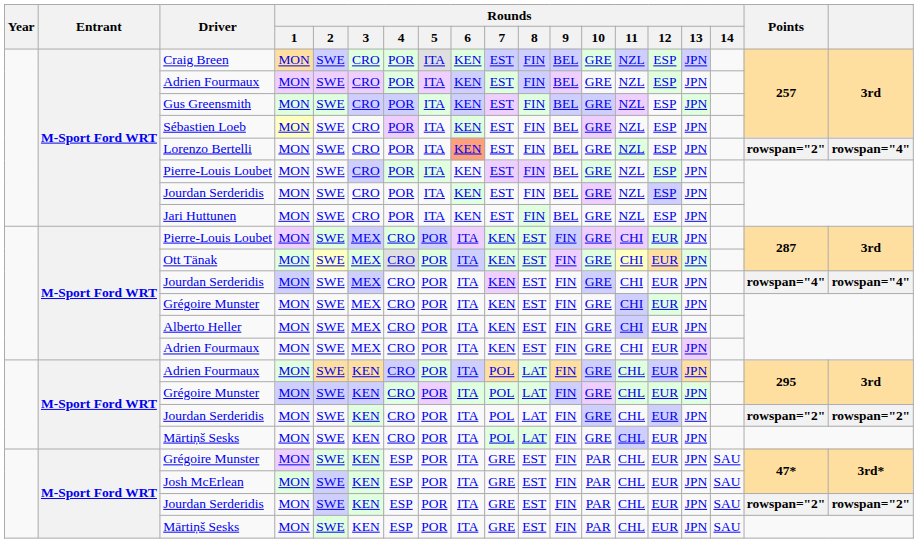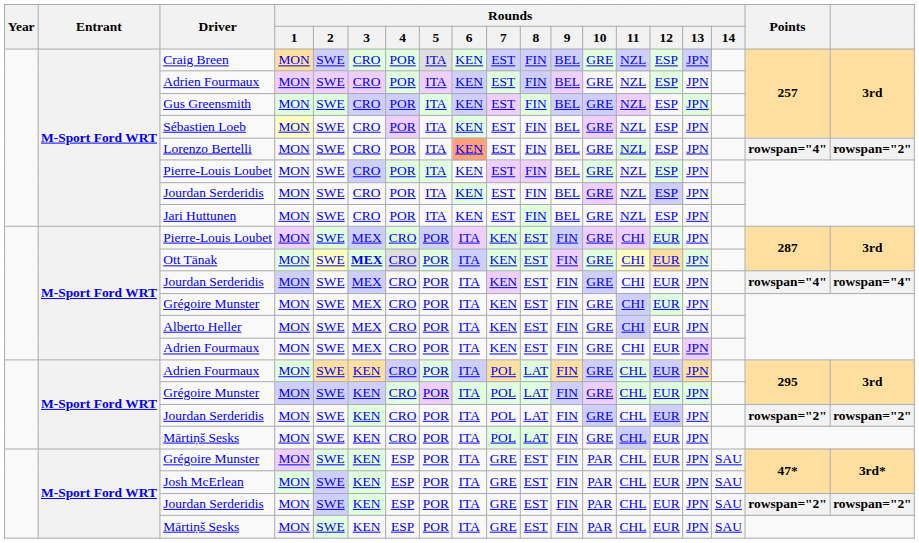(786, 148) rowspan="2" -> (788, 148) rowspan="4"
(871, 148) rowspan="4" -> (872, 148) rowspan="2"
(366, 259) normal -> (367, 259) bold
